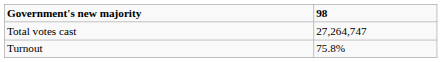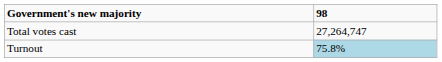(331, 48) no background -> (331, 48) lightblue background
